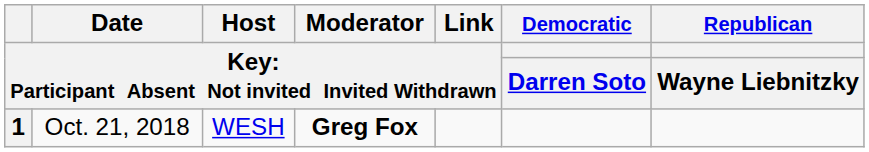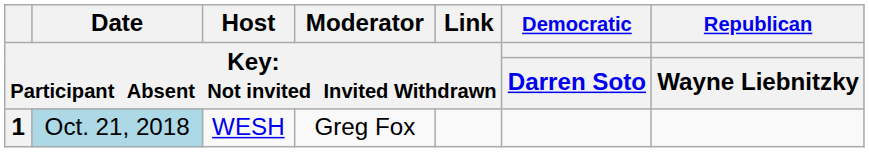(117, 127) no background -> (117, 127) lightblue background
(365, 127) bold -> (365, 127) normal
